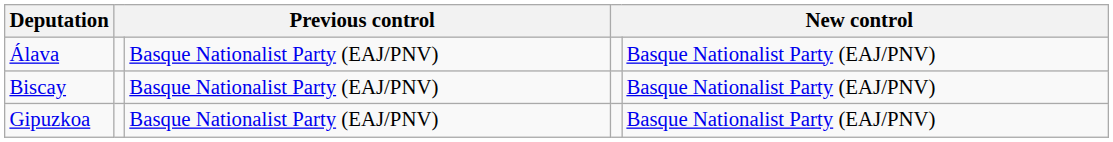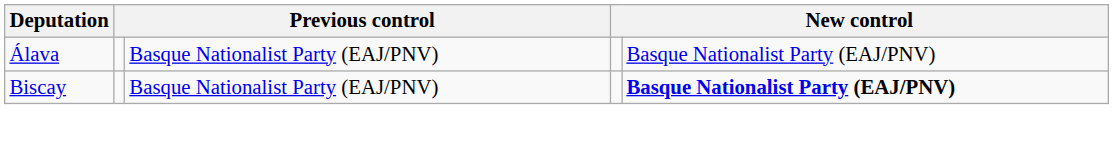(781, 86) normal -> (791, 86) bold
- row: (50, 119)
